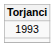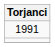(27, 29) 1993 -> (27, 29) 1991
